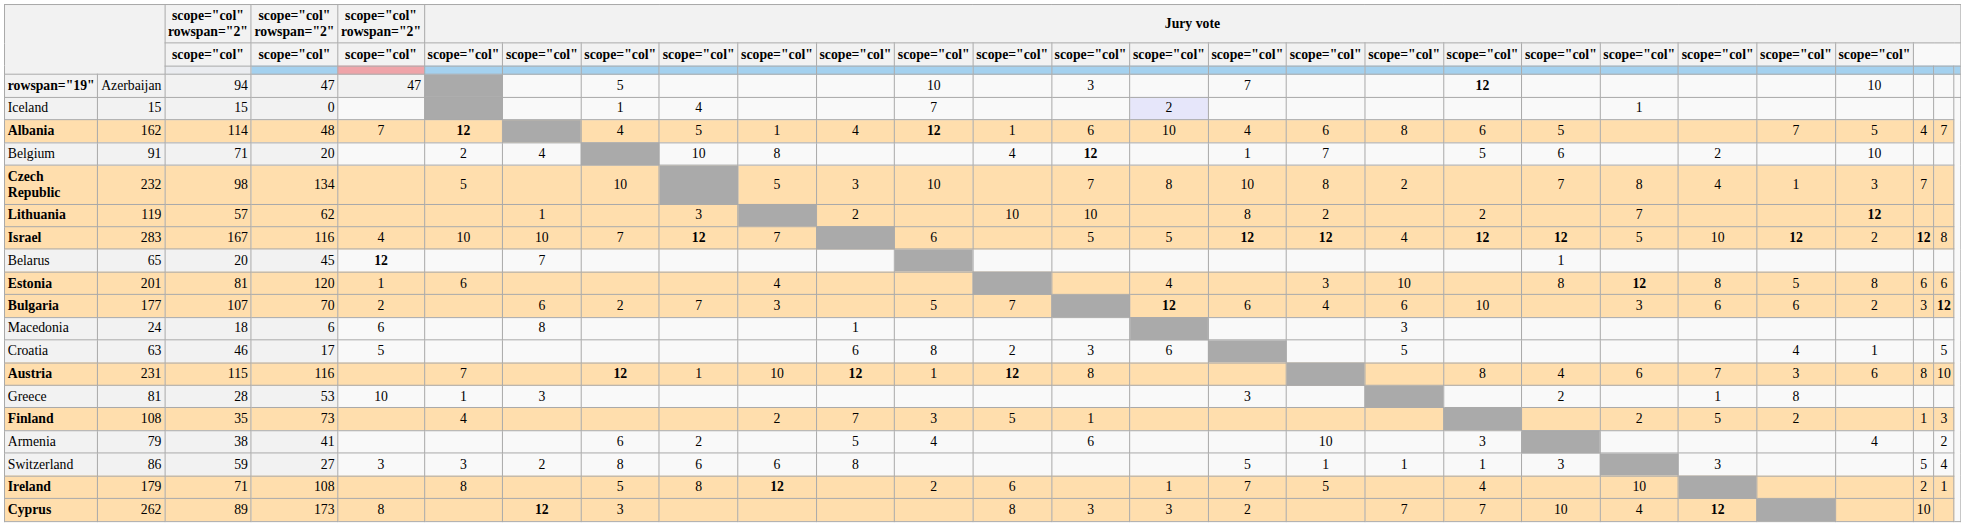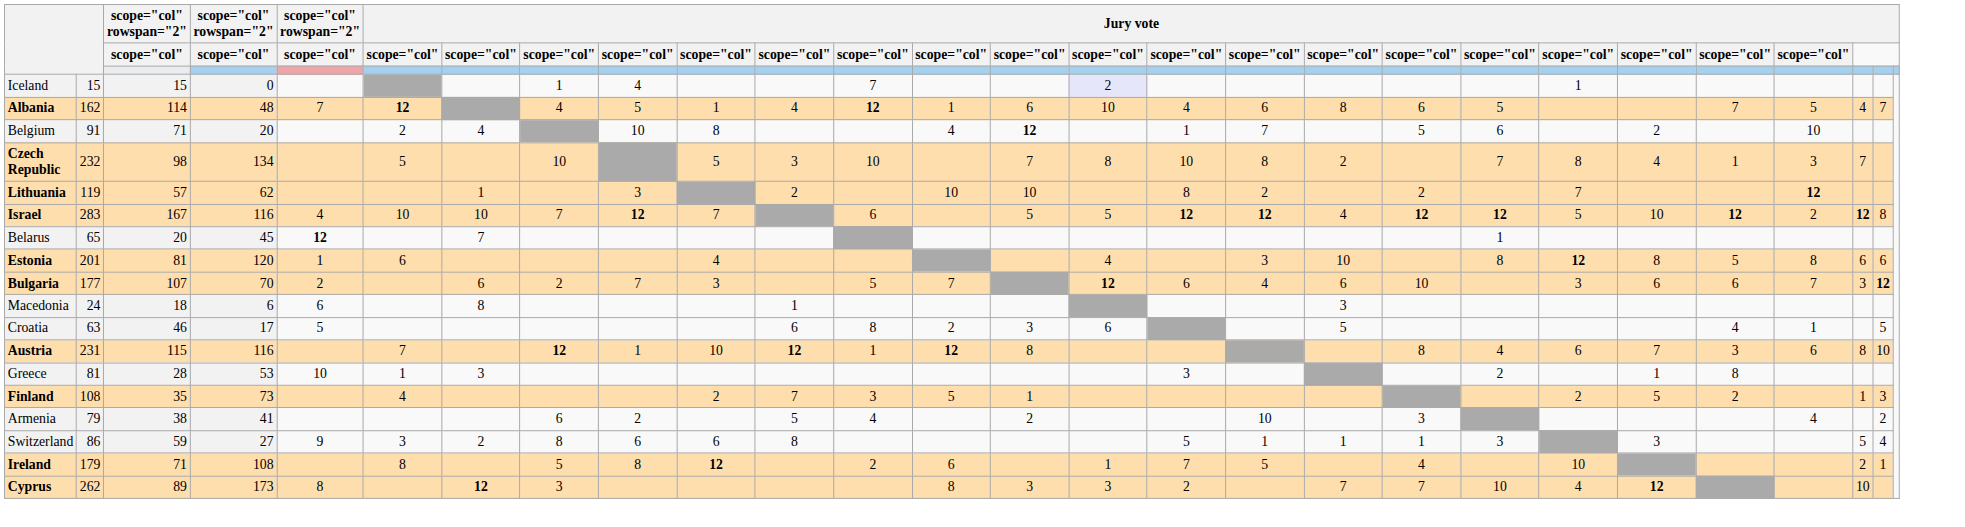- row: (51, 85)
(1874, 305) 2 -> (1813, 282) 7
(1091, 441) 6 -> (1030, 418) 2
(381, 464) 3 -> (320, 441) 9
